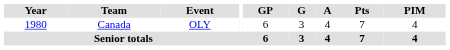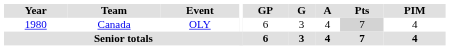(362, 24) no background -> (362, 24) lightgrey background
